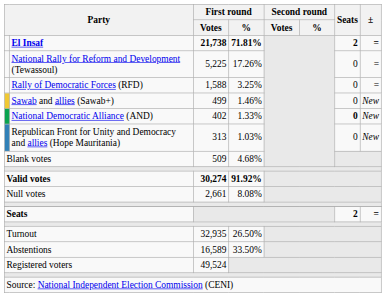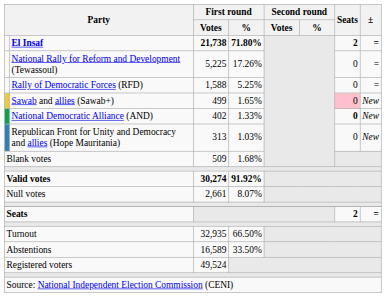(246, 43) 71.81% -> (246, 43) 71.80%
(250, 85) 3.25% -> (250, 85) 5.25%
(250, 101) 1.46% -> (250, 101) 1.65%
(355, 101) no background -> (355, 101) pink background
(250, 159) 4.68% -> (250, 159) 1.68%
(250, 194) 8.08% -> (250, 194) 8.07%
(247, 234) 26.50% -> (247, 234) 66.50%
